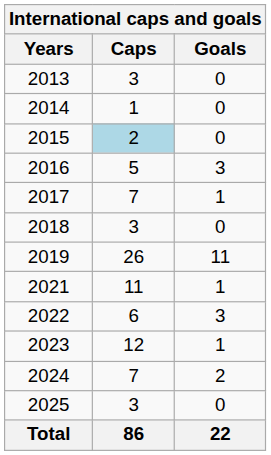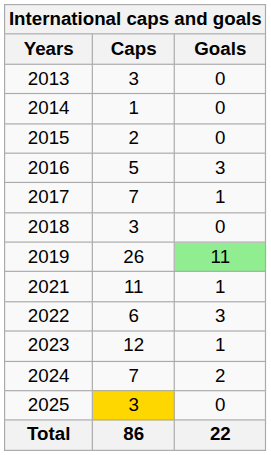(134, 138) lightblue background -> (134, 138) no background
(220, 256) no background -> (220, 256) lightgreen background
(134, 405) no background -> (134, 405) gold background
